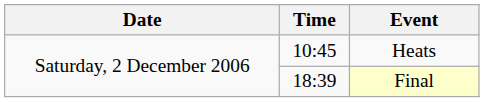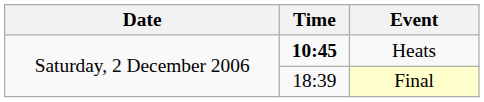(314, 50) normal -> (314, 50) bold
